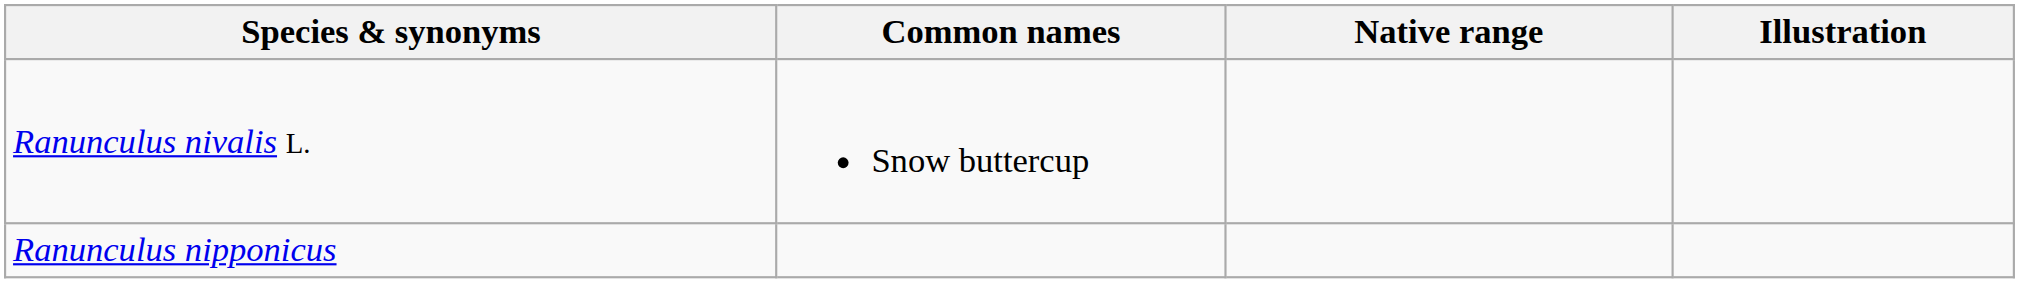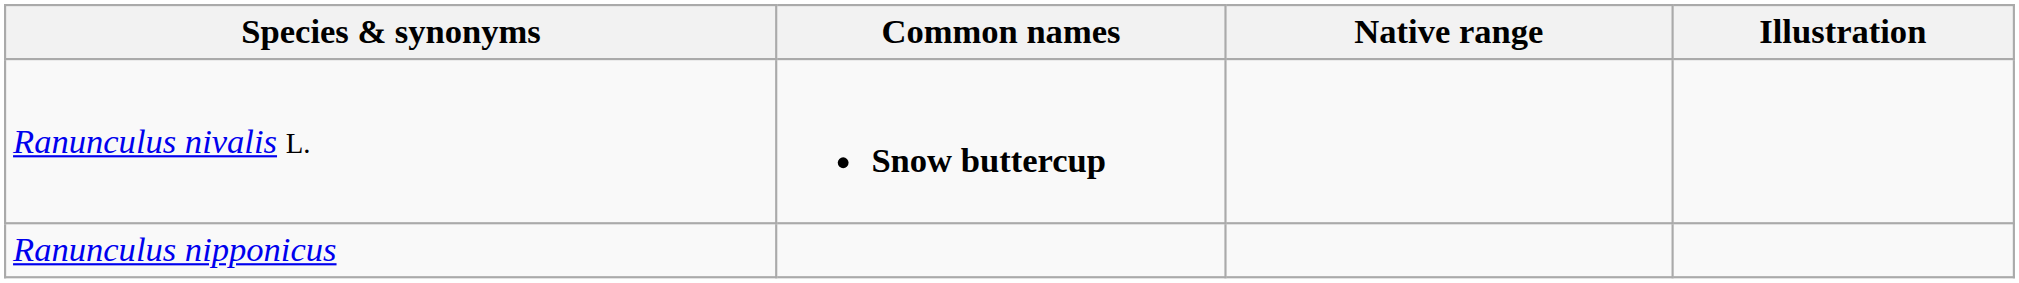(1001, 161) normal -> (1001, 161) bold
